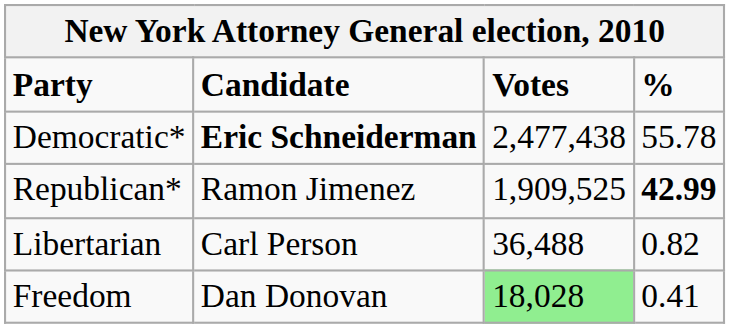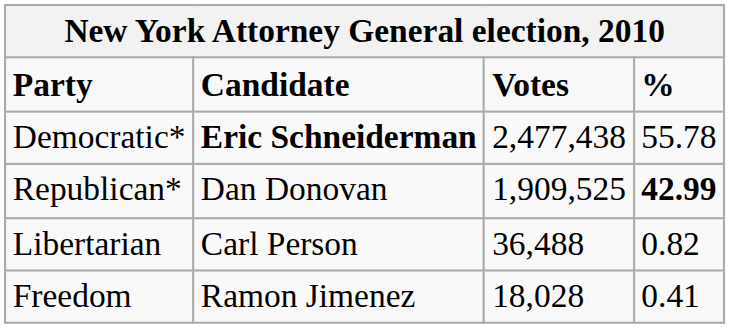(308, 190) Ramon Jimenez -> (294, 190) Dan Donovan
(294, 296) Dan Donovan -> (308, 296) Ramon Jimenez
(538, 296) lightgreen background -> (538, 296) no background
